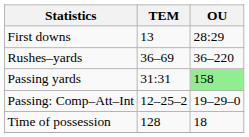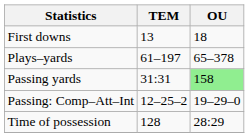(209, 36) 28:29 -> (200, 36) 18
+ row: (40, 58)
- row: (45, 58)
(200, 122) 18 -> (209, 122) 28:29
